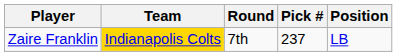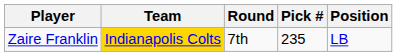(293, 39) 237 -> (293, 39) 235
